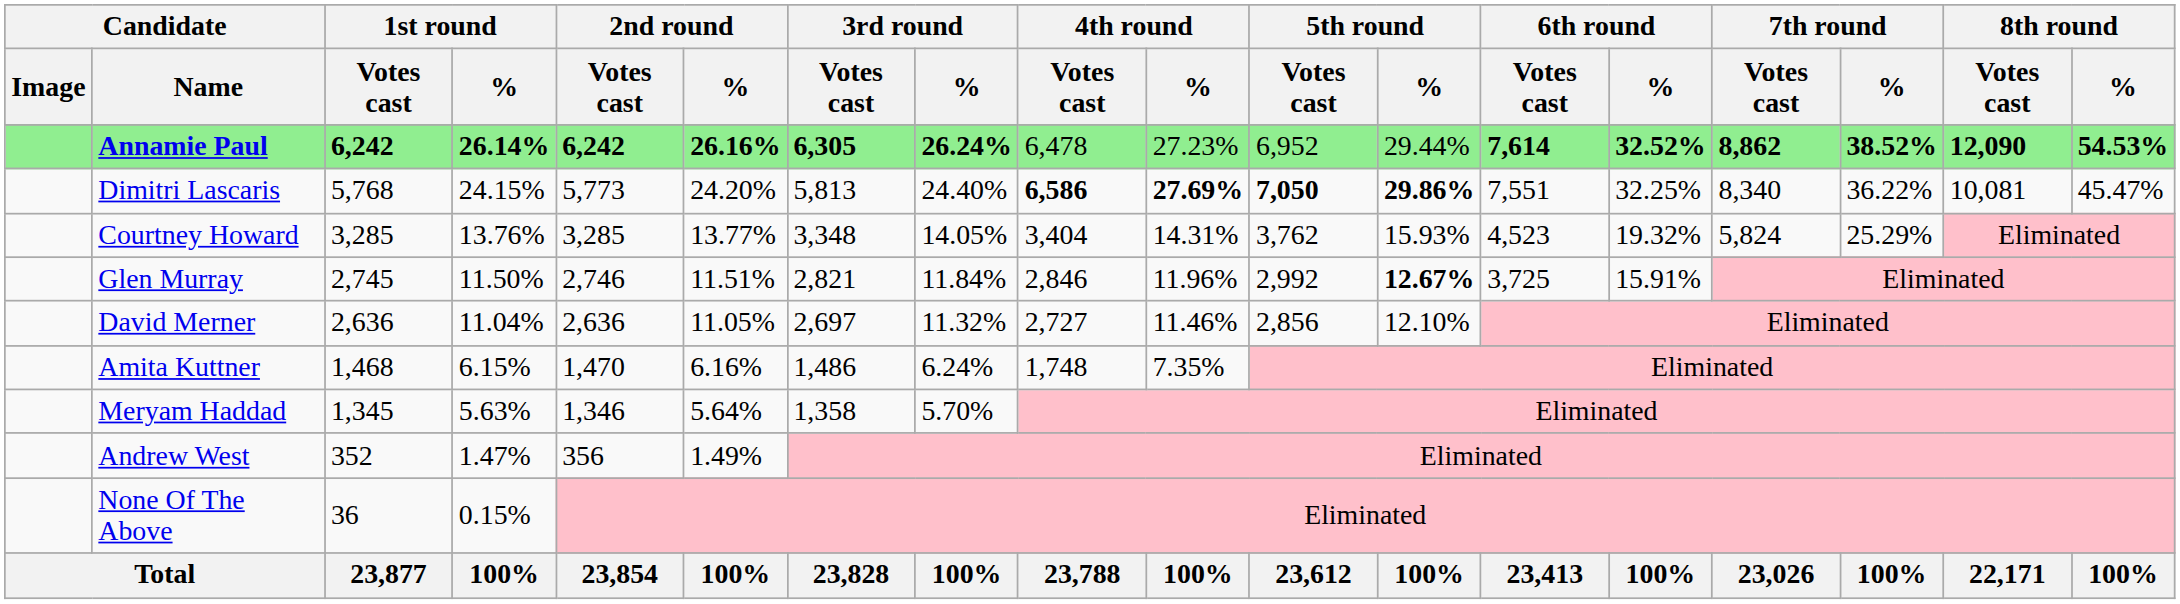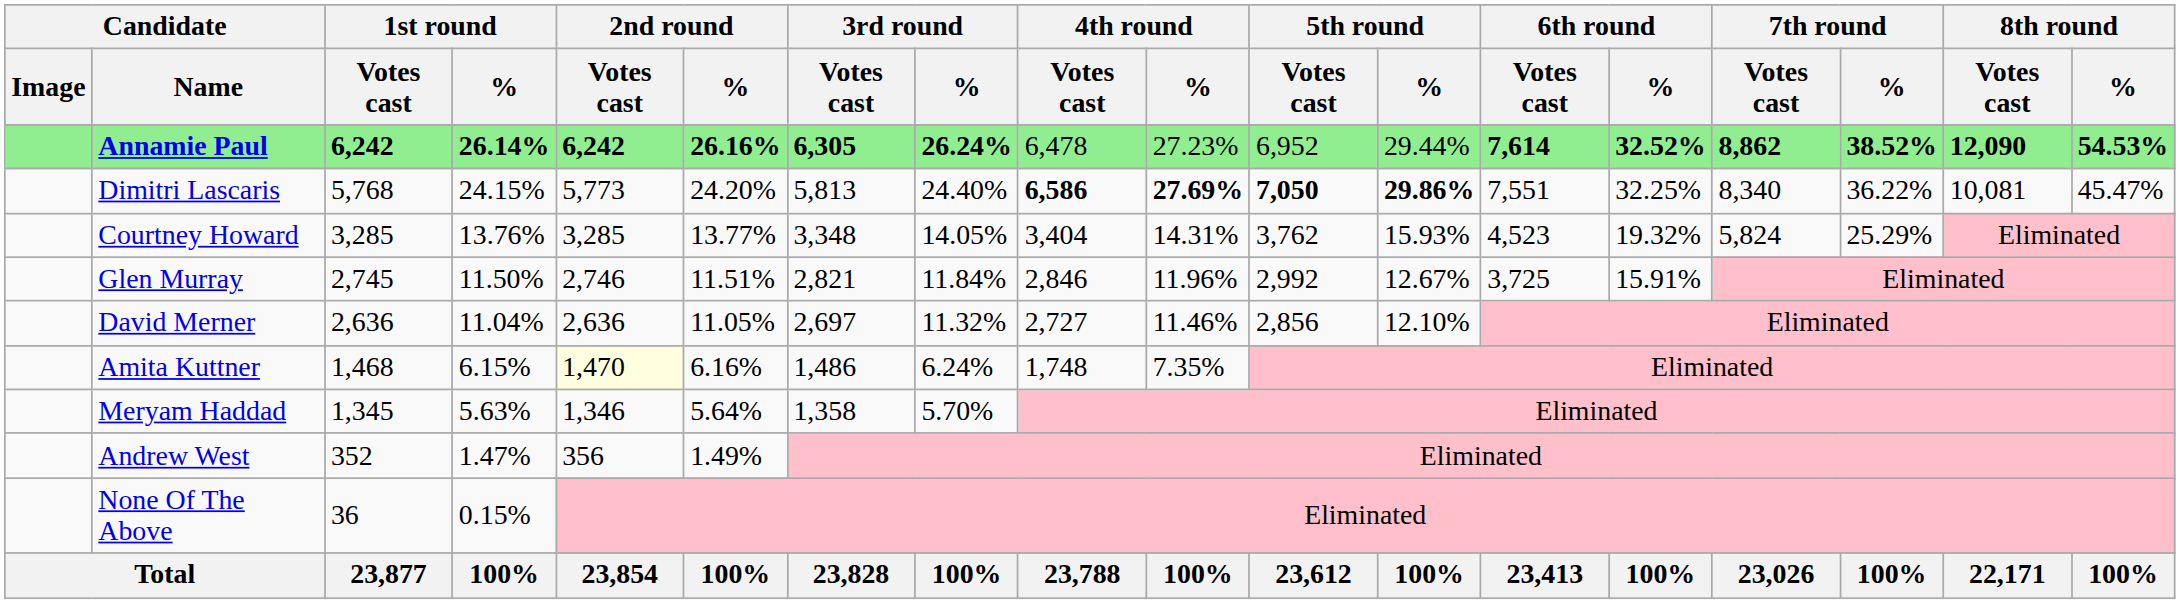(1429, 278) bold -> (1427, 278) normal
(594, 366) no background -> (594, 366) lightyellow background
